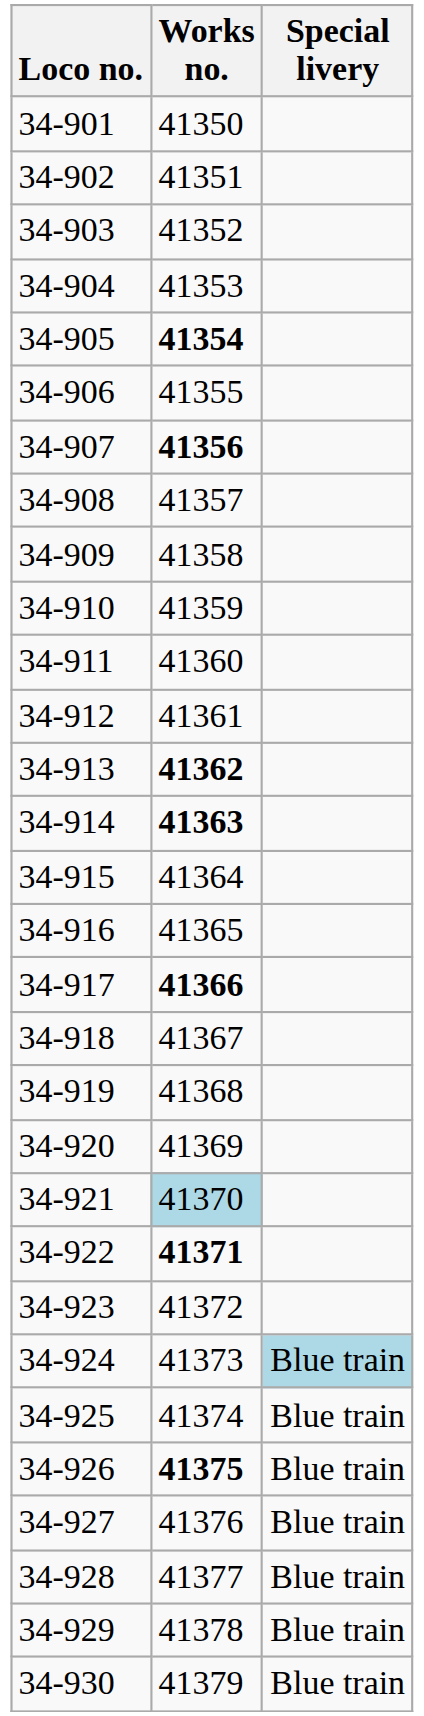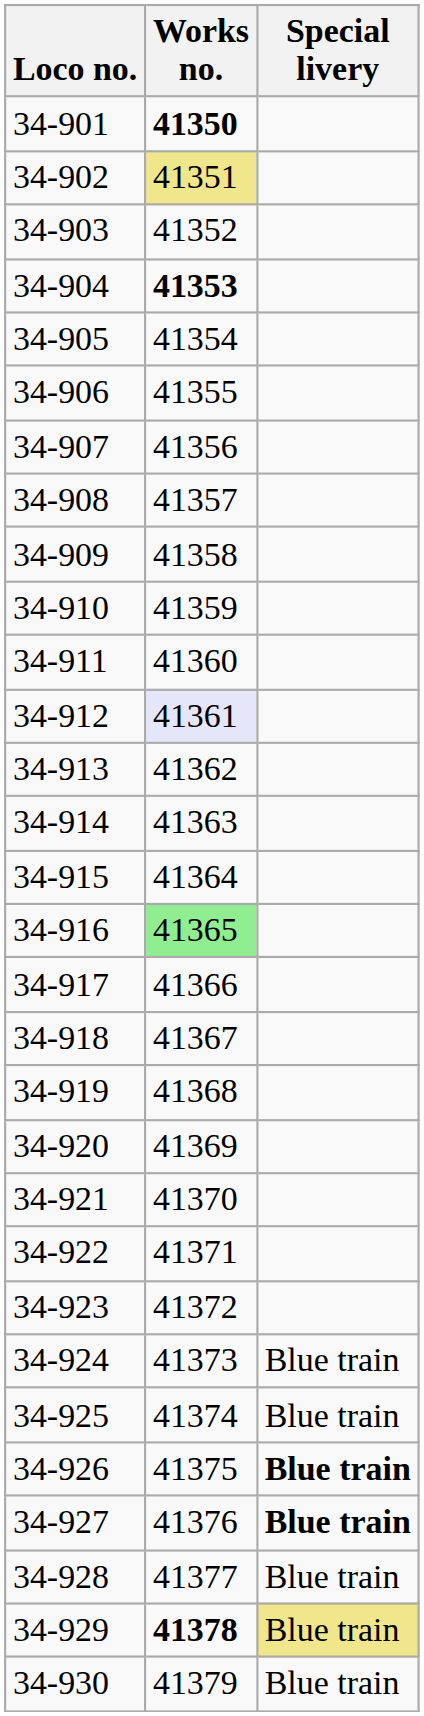(201, 123) normal -> (195, 123) bold
(201, 177) no background -> (195, 177) khaki background
(201, 284) normal -> (195, 284) bold
(201, 338) bold -> (195, 338) normal
(201, 446) bold -> (195, 446) normal
(201, 715) no background -> (195, 715) lavender background
(201, 768) bold -> (195, 768) normal
(201, 822) bold -> (195, 822) normal
(201, 930) no background -> (195, 930) lightgreen background
(201, 984) bold -> (195, 984) normal
(201, 1199) lightblue background -> (195, 1199) no background
(201, 1253) bold -> (195, 1253) normal
(338, 1360) lightblue background -> (332, 1360) no background
(201, 1468) bold -> (195, 1468) normal
(338, 1468) normal -> (338, 1468) bold
(338, 1522) normal -> (338, 1522) bold
(201, 1629) normal -> (195, 1629) bold
(338, 1629) no background -> (332, 1629) khaki background
